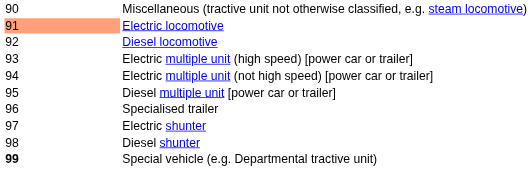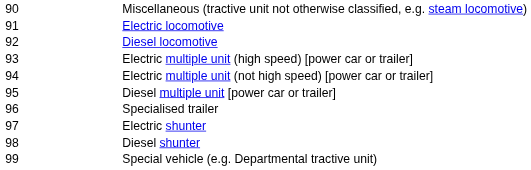(12, 25) lightsalmon background -> (12, 25) no background
(12, 159) bold -> (12, 159) normal
